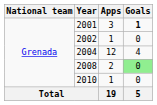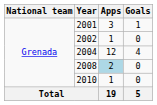(138, 25) bold -> (138, 25) normal
(111, 66) no background -> (111, 66) lightblue background
(138, 66) lightgreen background -> (138, 66) no background
